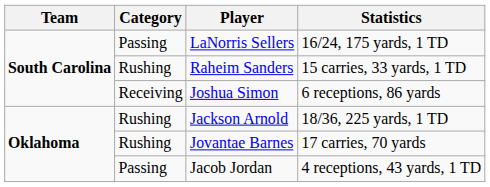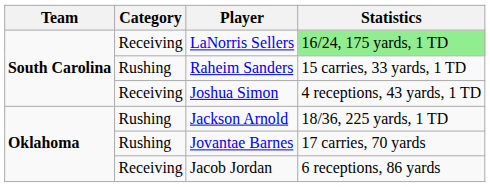(143, 43) Passing -> (151, 43) Receiving
(375, 43) no background -> (375, 43) lightgreen background
(371, 93) 6 receptions, 86 yards -> (391, 93) 4 receptions, 43 yards, 1 TD
(143, 168) Passing -> (151, 168) Receiving
(391, 168) 4 receptions, 43 yards, 1 TD -> (371, 168) 6 receptions, 86 yards
